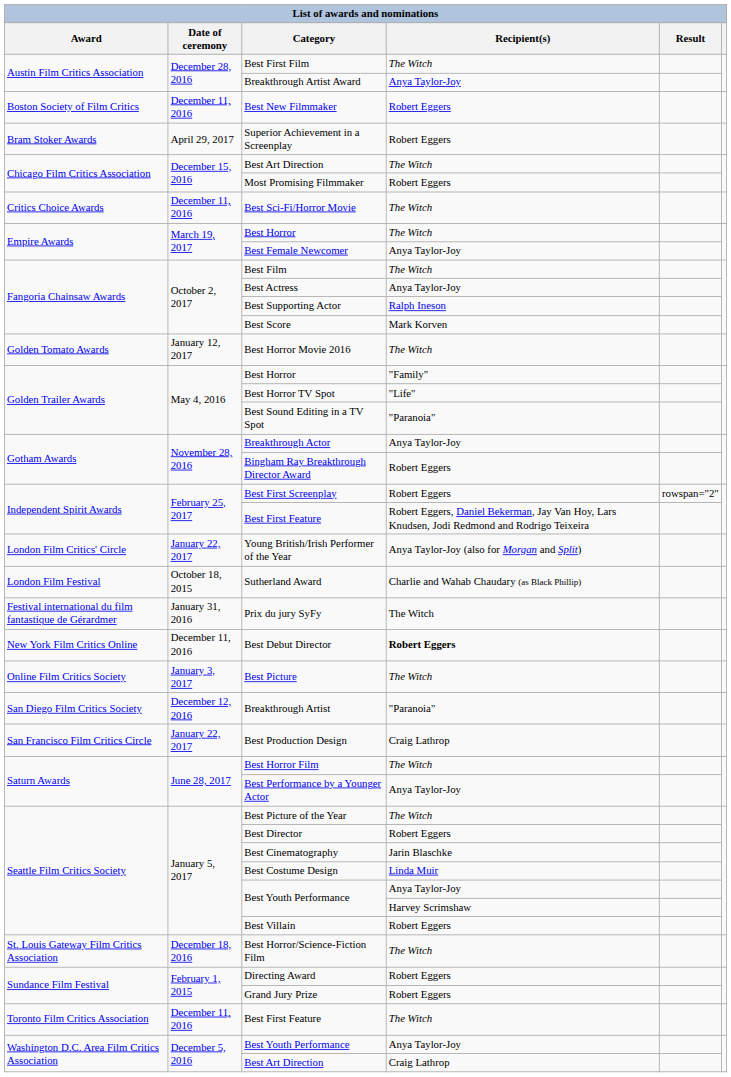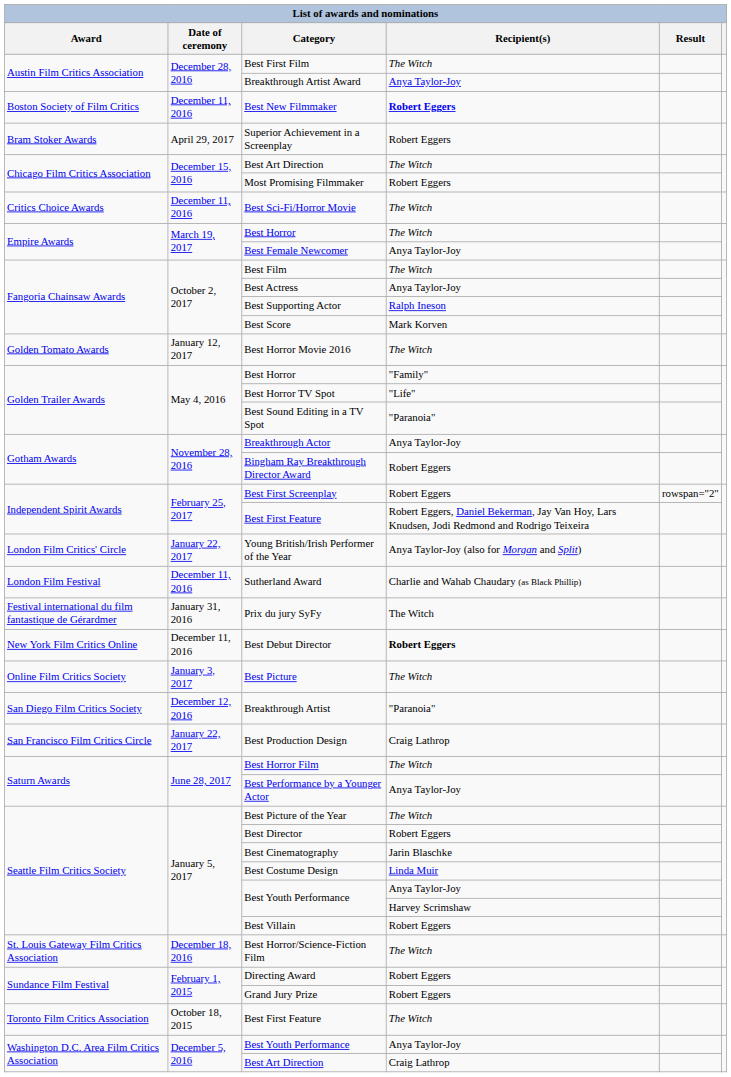(420, 107) normal -> (422, 107) bold
(196, 581) October 18, 2015 -> (201, 581) December 11, 2016
(201, 1019) December 11, 2016 -> (196, 1019) October 18, 2015
